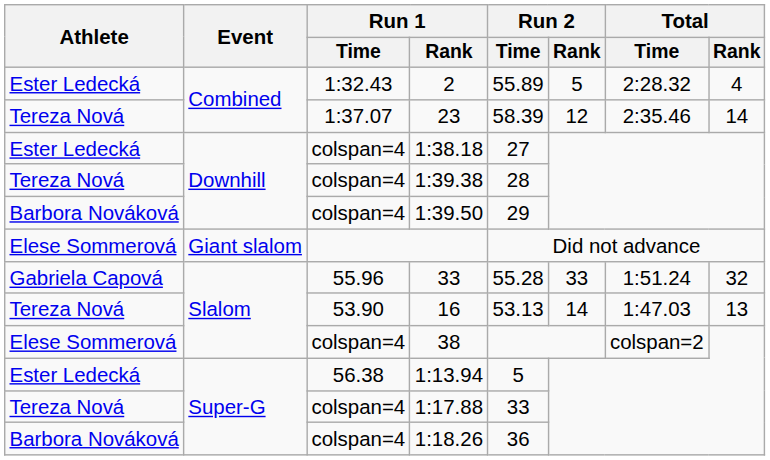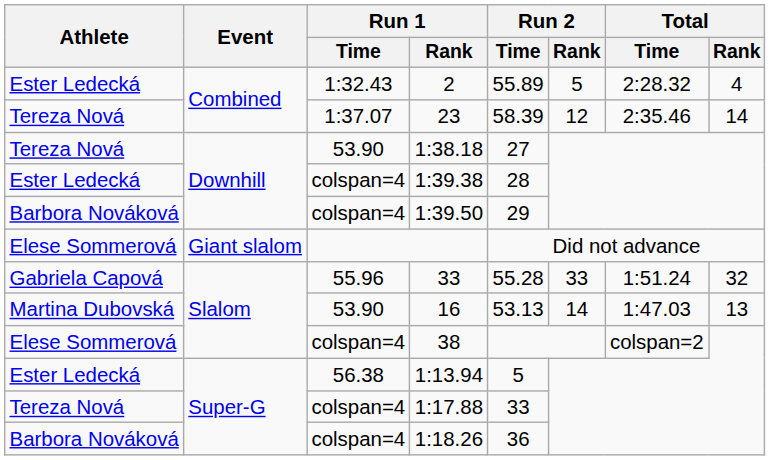(75, 149) Ester Ledecká -> (67, 149) Tereza Nová
(358, 149) colspan=4 -> (358, 149) 53.90
(67, 181) Tereza Nová -> (75, 181) Ester Ledecká
(67, 310) Tereza Nová -> (92, 310) Martina Dubovská
